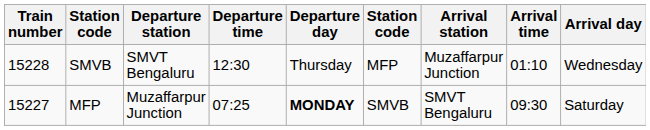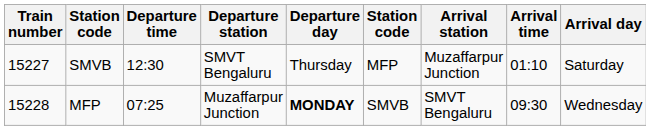columns swapped: (166, 24) <-> (248, 24)
(29, 65) 15228 -> (29, 65) 15227
(603, 65) Wednesday -> (594, 65) Saturday
(29, 105) 15227 -> (29, 105) 15228
(594, 105) Saturday -> (603, 105) Wednesday
